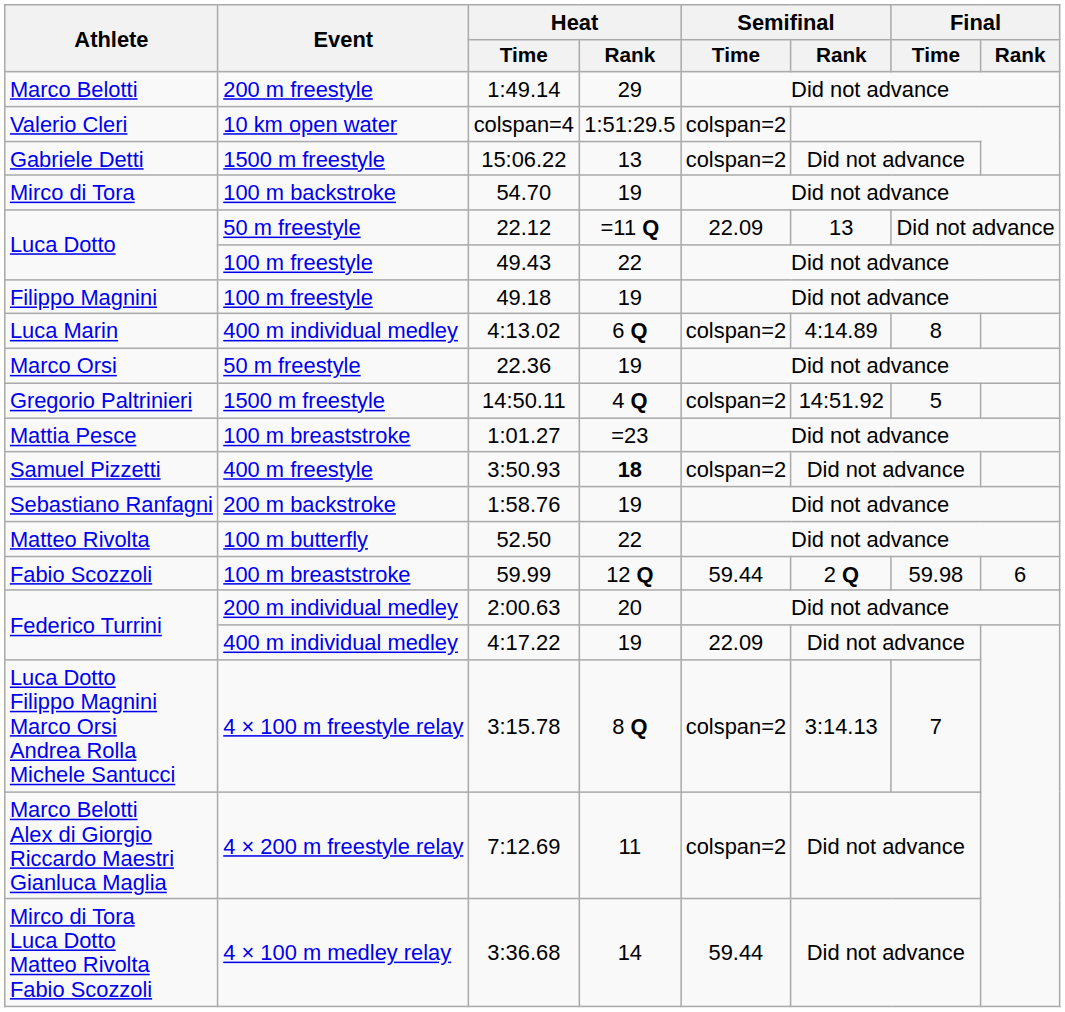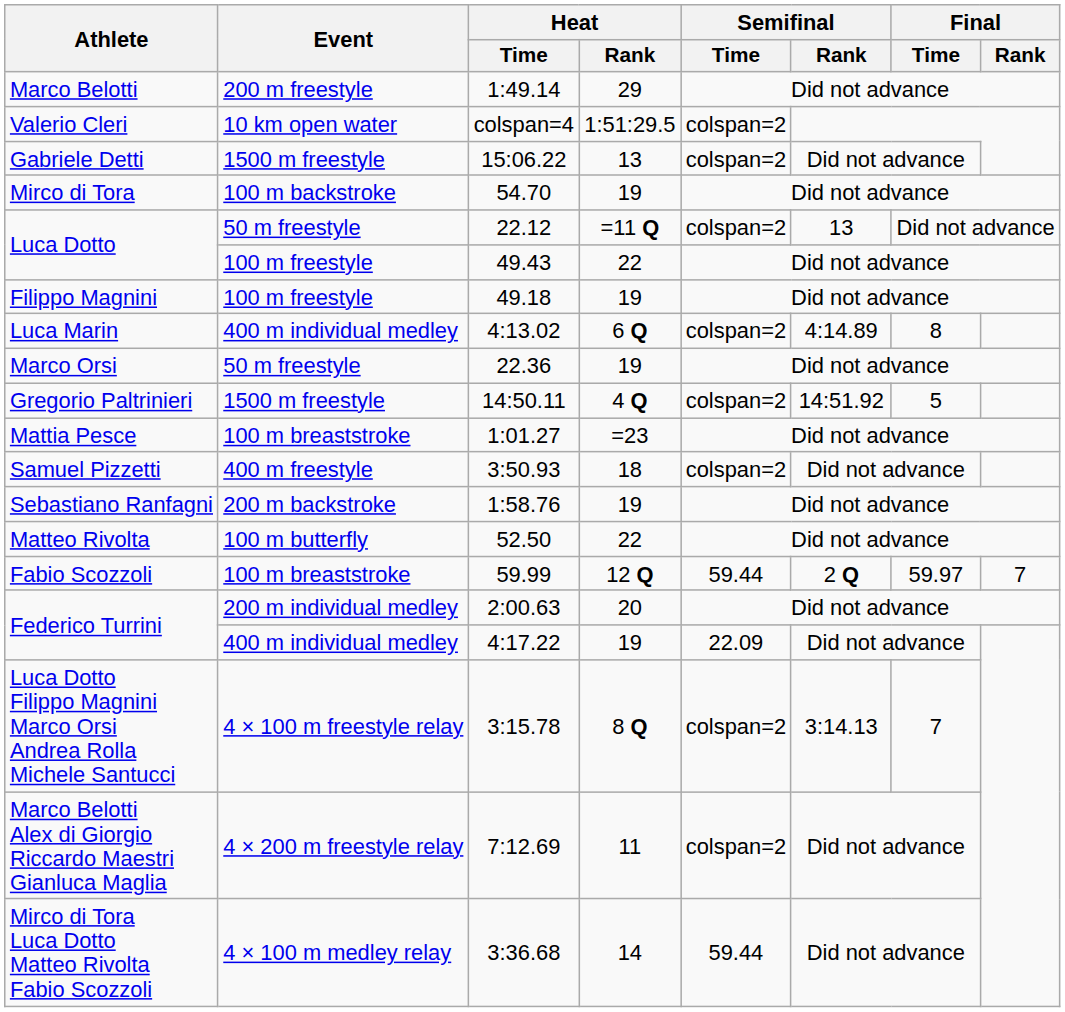(736, 228) 22.09 -> (736, 228) colspan=2
(630, 470) bold -> (630, 470) normal
(936, 574) 59.98 -> (936, 574) 59.97
(1020, 574) 6 -> (1020, 574) 7
